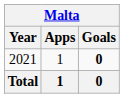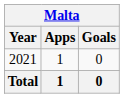(99, 59) bold -> (99, 59) normal
